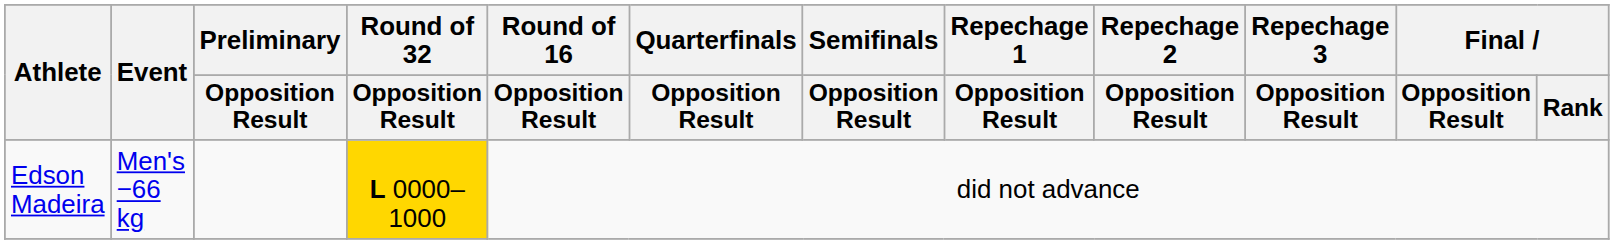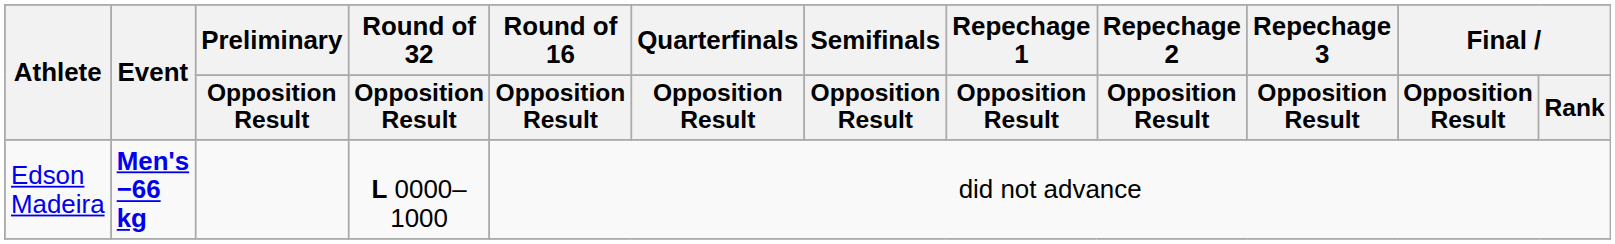(151, 190) normal -> (153, 190) bold
(417, 204) gold background -> (419, 204) no background
